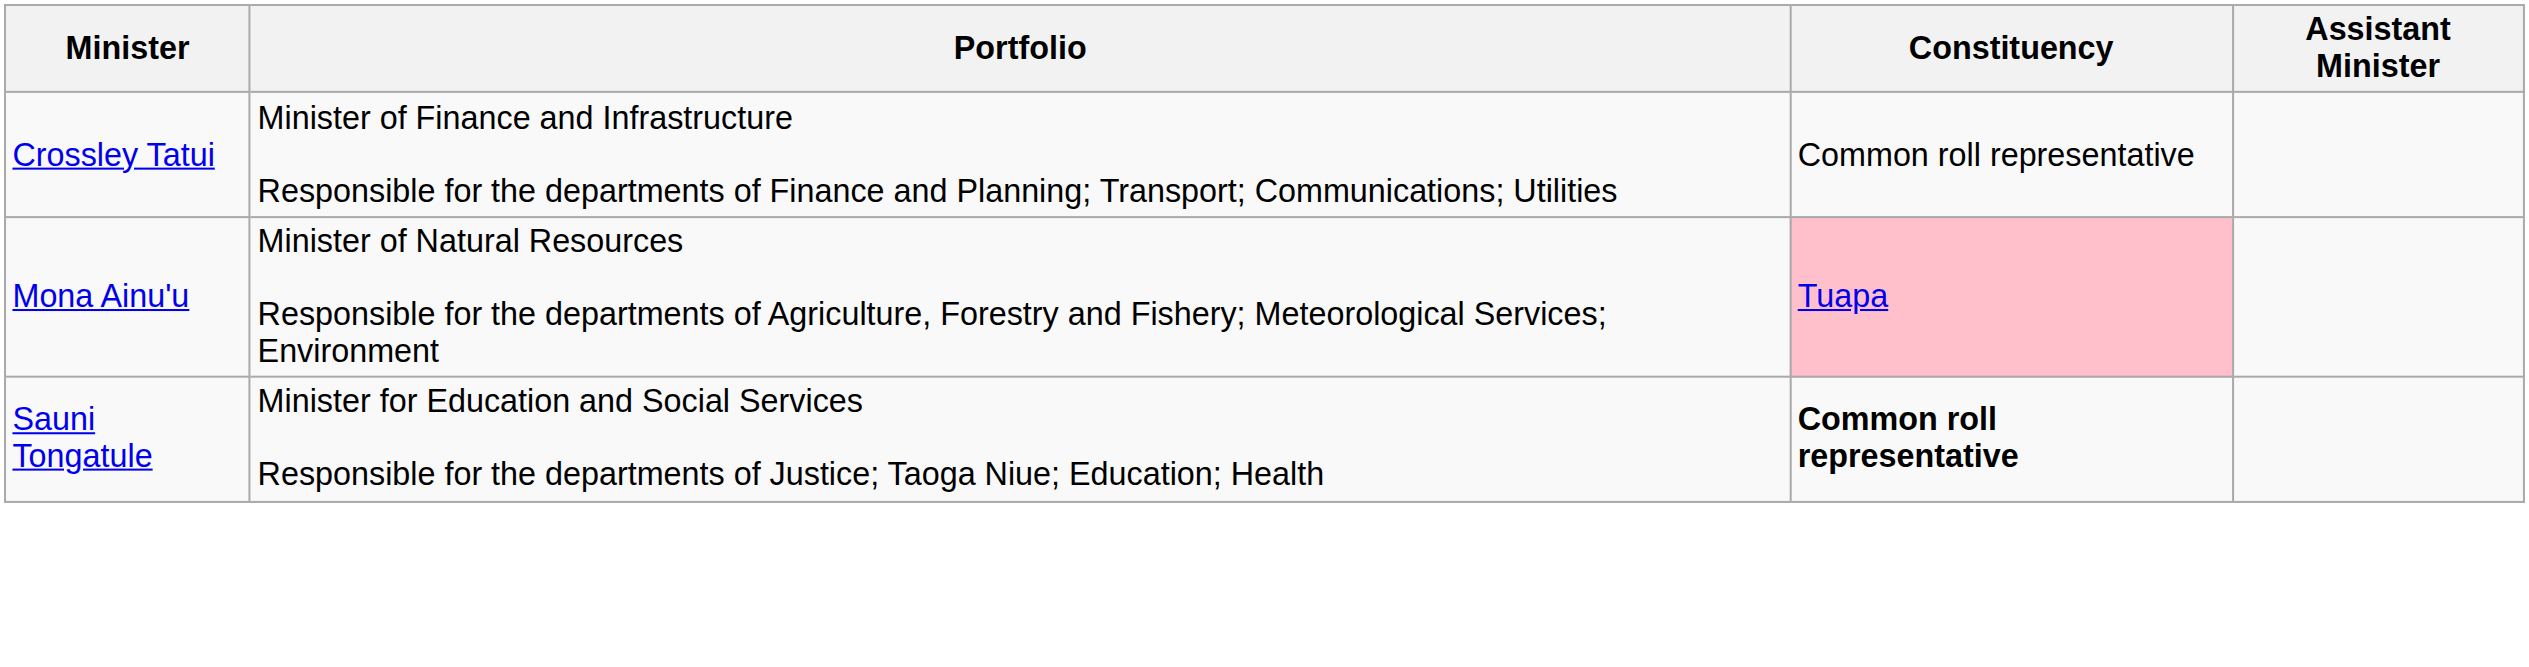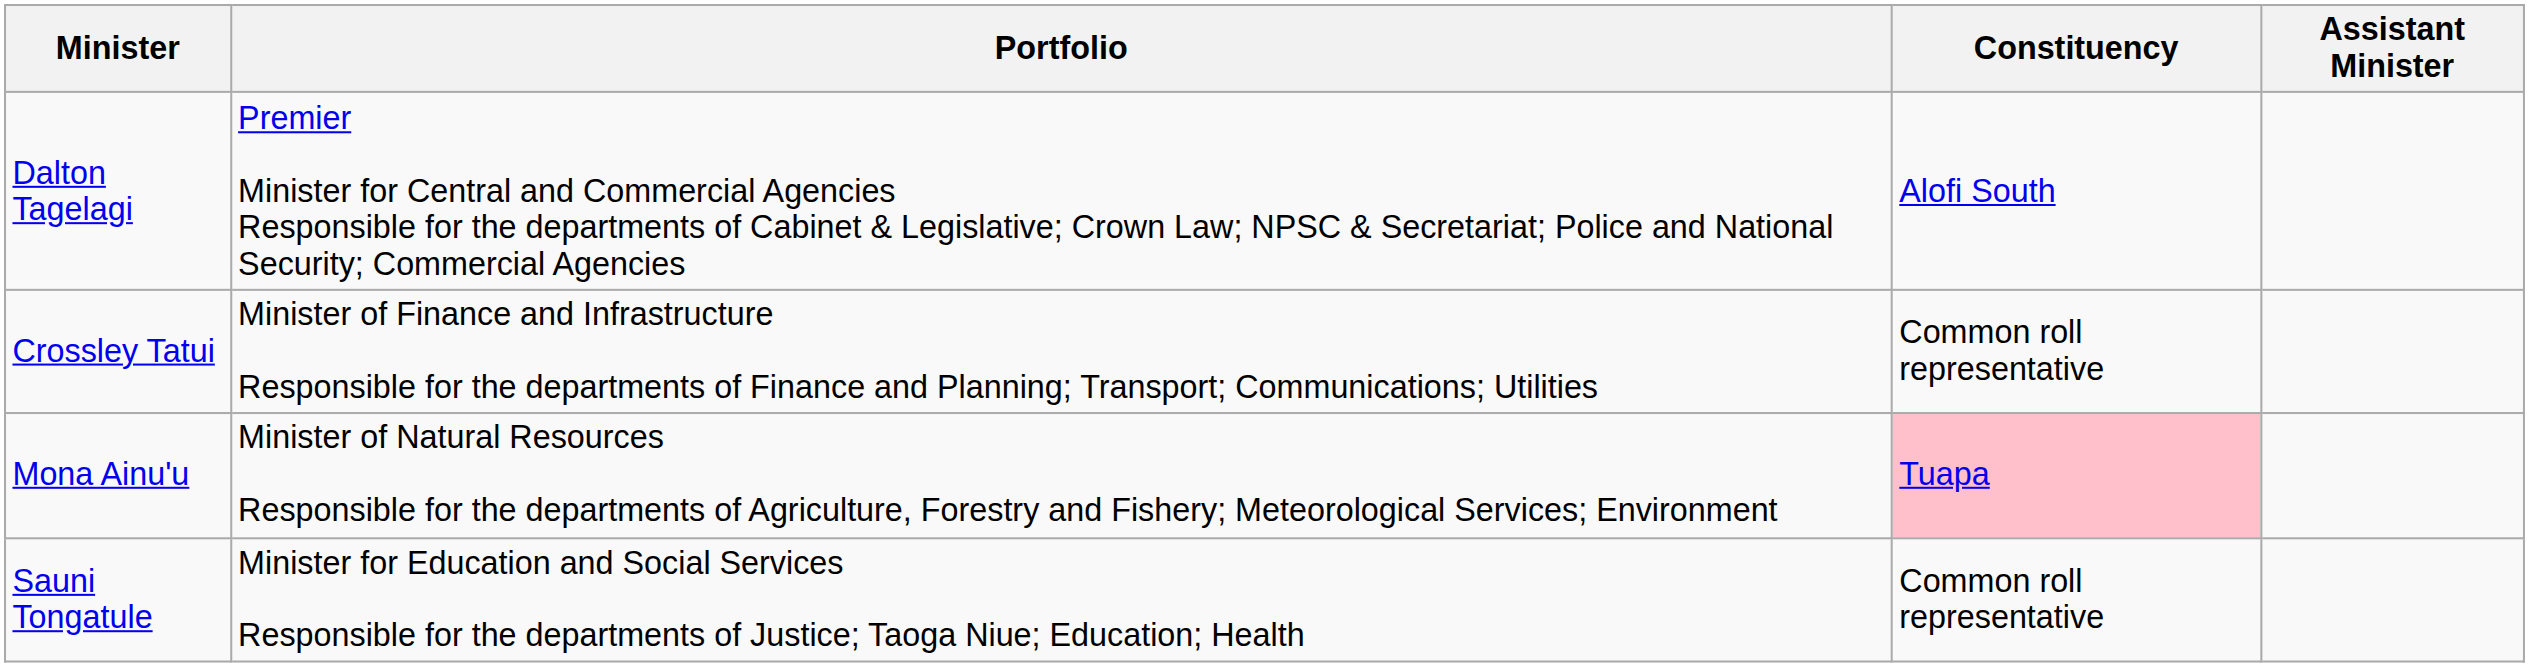+ row: (73, 190)
(1908, 438) bold -> (2002, 598) normal
